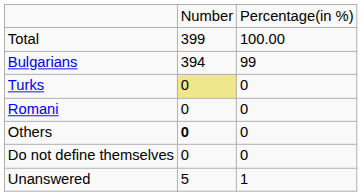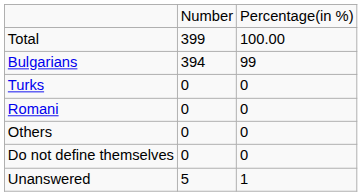(185, 86) khaki background -> (185, 86) no background
(185, 132) bold -> (185, 132) normal
